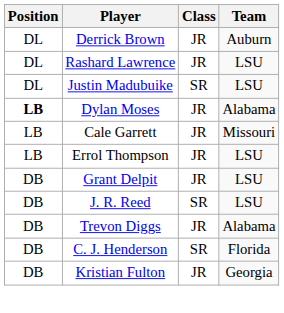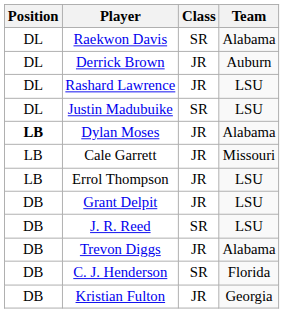+ row: (120, 39)
